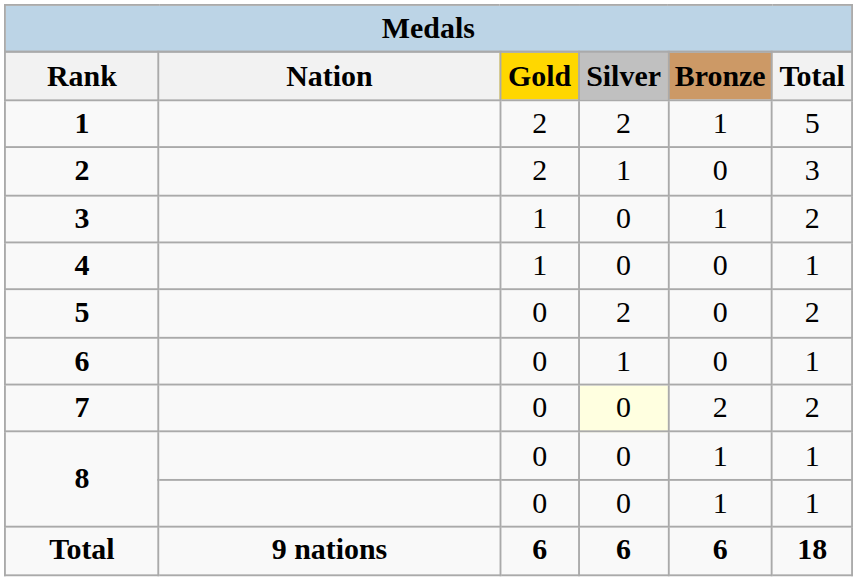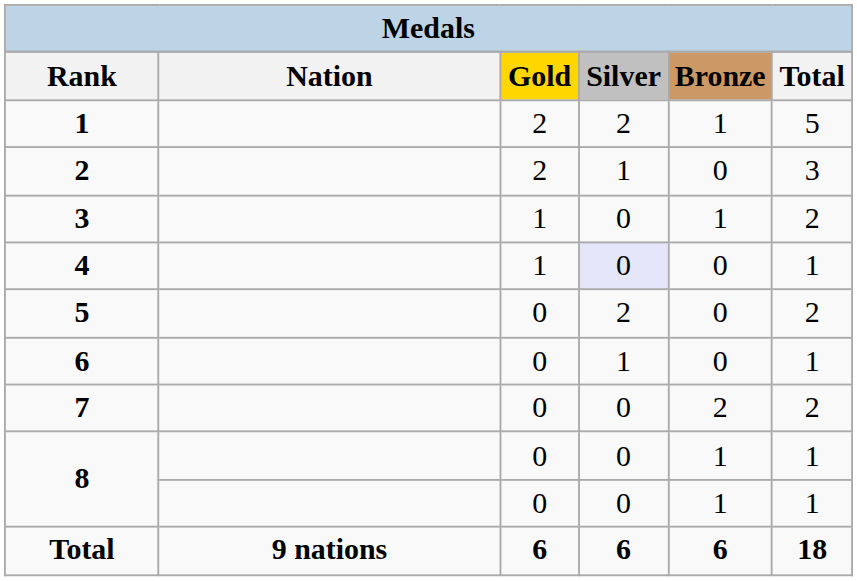(624, 265) no background -> (624, 265) lavender background
(624, 407) lightyellow background -> (624, 407) no background
